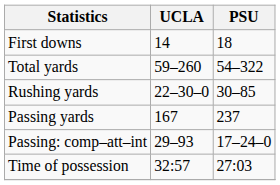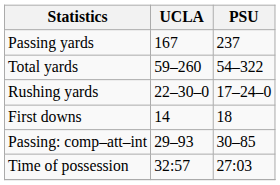rows swapped: (45, 42) <-> (51, 117)
(236, 92) 30–85 -> (244, 92) 17–24–0
(244, 141) 17–24–0 -> (236, 141) 30–85
